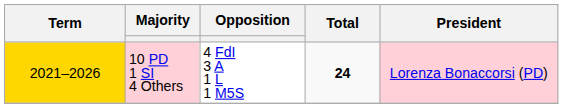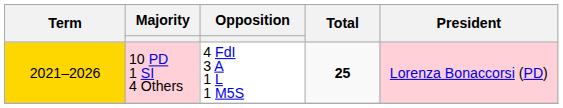(343, 72) 24 -> (343, 72) 25
